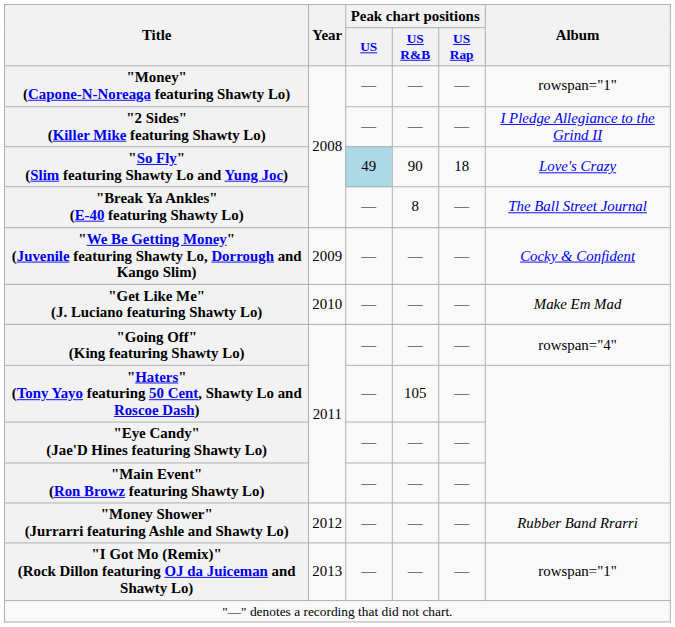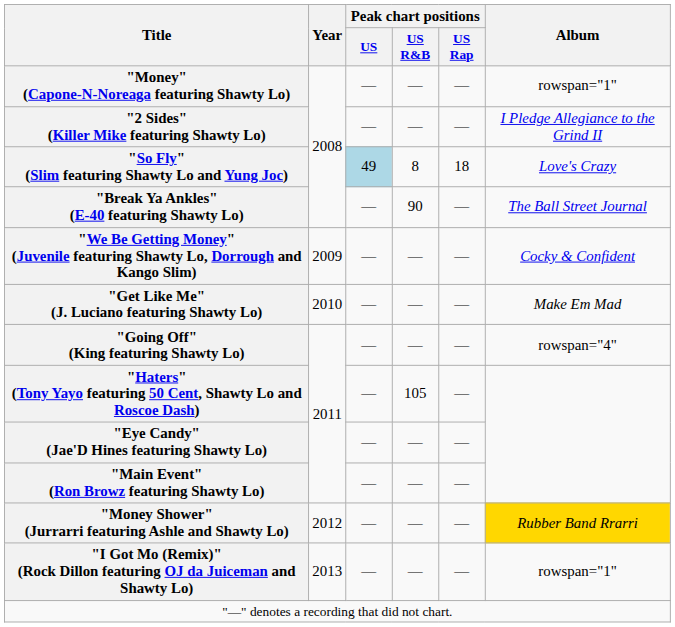(415, 166) 90 -> (415, 166) 8
(415, 207) 8 -> (415, 207) 90
(578, 523) no background -> (578, 523) gold background
